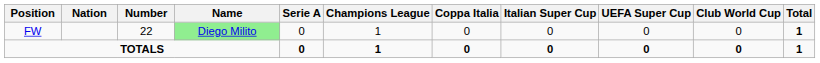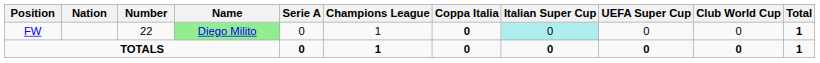(467, 31) normal -> (467, 31) bold
(550, 31) no background -> (550, 31) paleturquoise background
